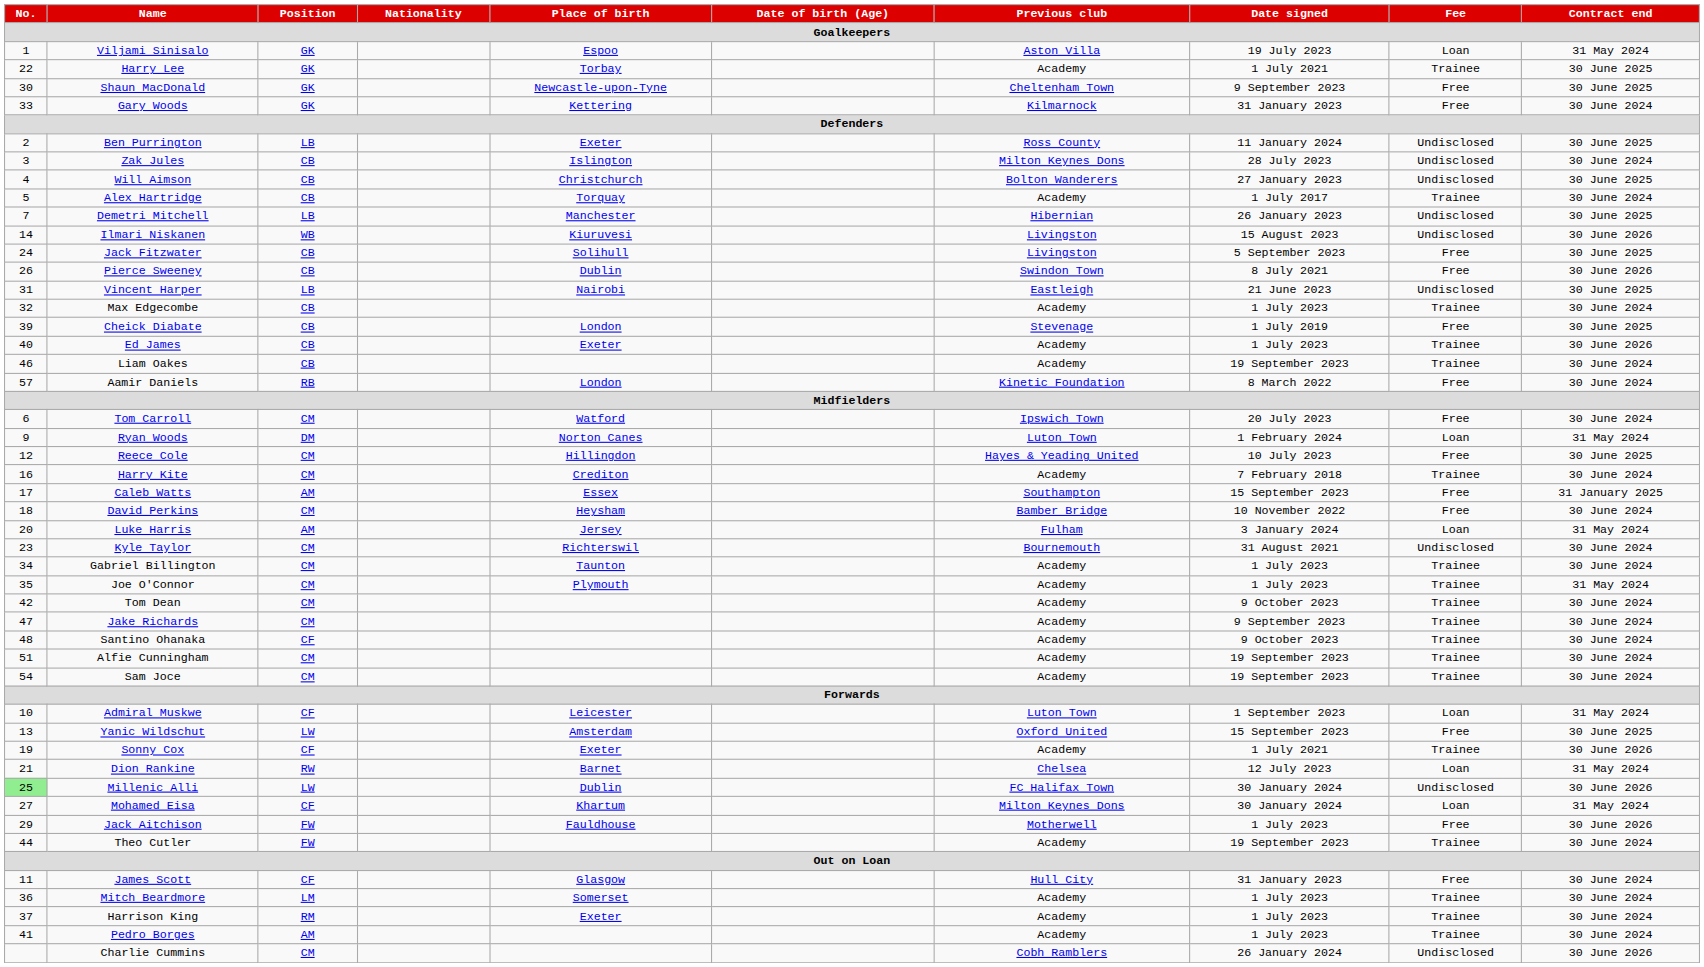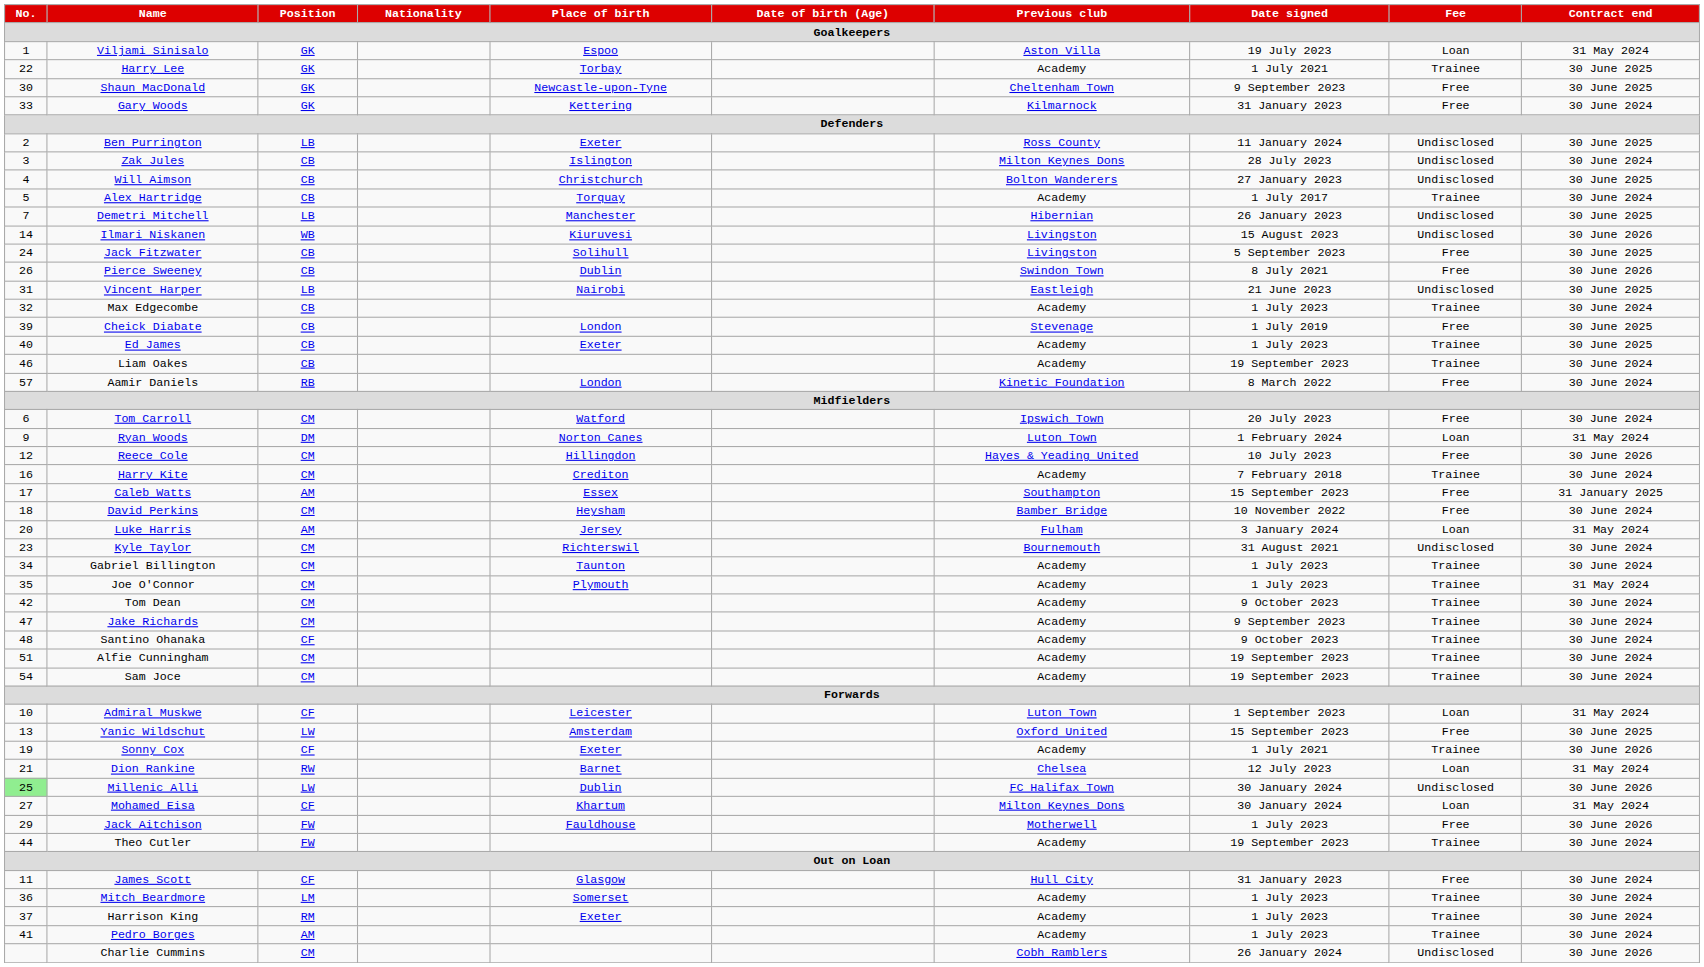(1611, 345) 30 June 2026 -> (1611, 345) 30 June 2025
(1611, 456) 30 June 2025 -> (1611, 456) 30 June 2026
